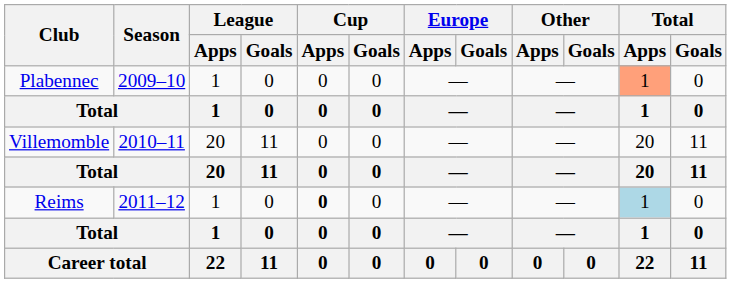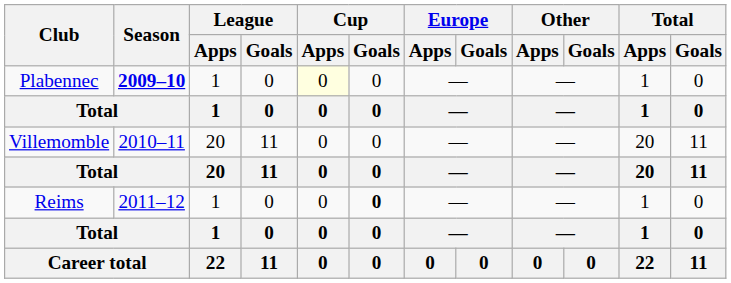(152, 80) normal -> (152, 80) bold
(323, 80) no background -> (323, 80) lightyellow background
(645, 80) lightsalmon background -> (645, 80) no background
(323, 202) bold -> (323, 202) normal
(376, 202) normal -> (376, 202) bold
(645, 202) lightblue background -> (645, 202) no background
